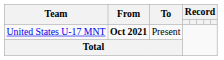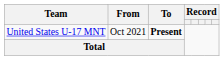(129, 32) bold -> (128, 32) normal
(166, 32) normal -> (166, 32) bold
